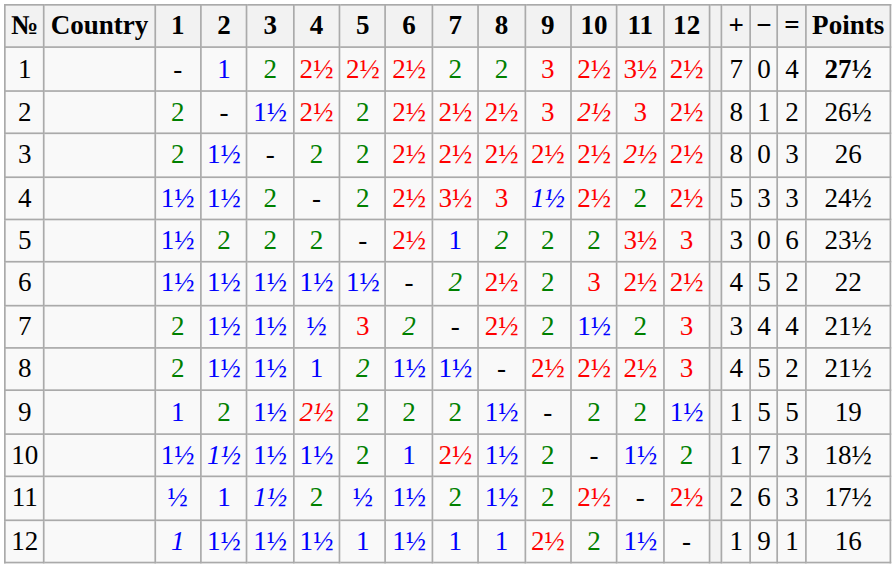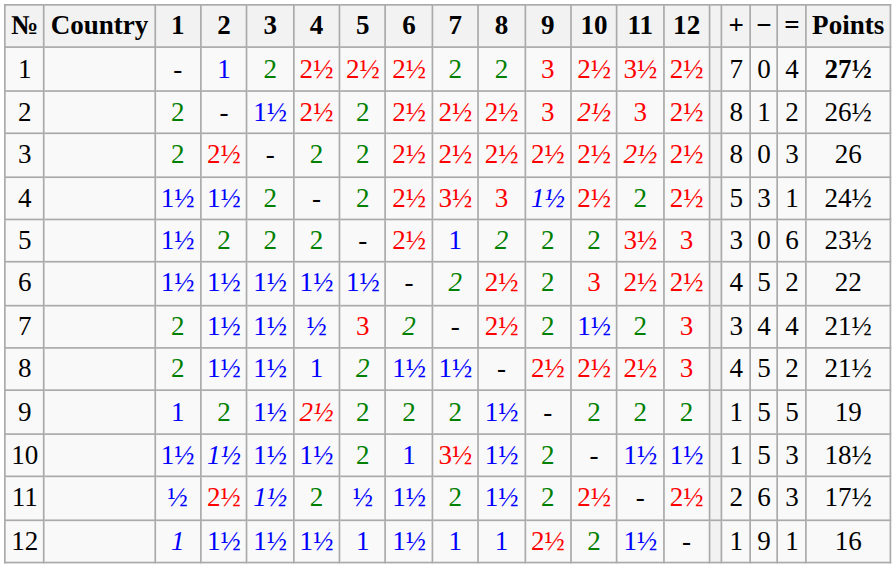(224, 154) 1½ -> (224, 154) 2½
(792, 197) 3 -> (792, 197) 1
(687, 411) 1½ -> (687, 411) 2
(455, 454) 2½ -> (455, 454) 3½
(687, 454) 2 -> (687, 454) 1½
(764, 454) 7 -> (764, 454) 5
(224, 497) 1 -> (224, 497) 2½
